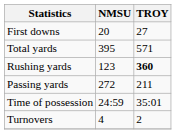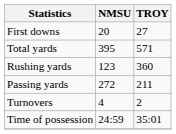(145, 66) bold -> (145, 66) normal
rows swapped: (30, 119) <-> (50, 102)
